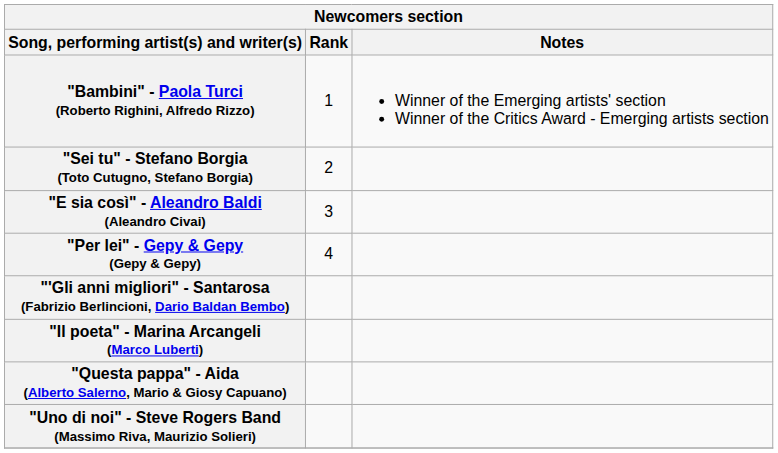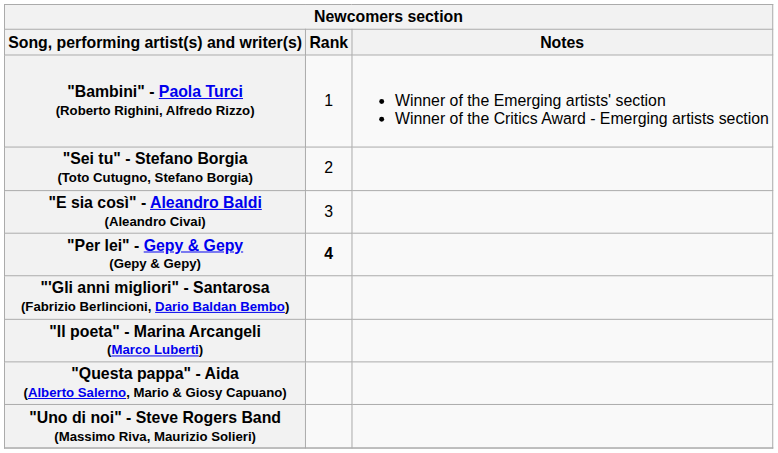(329, 254) normal -> (329, 254) bold
